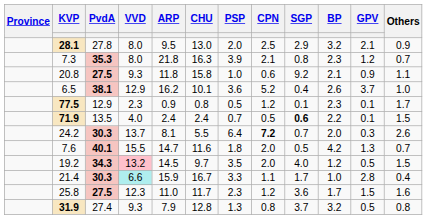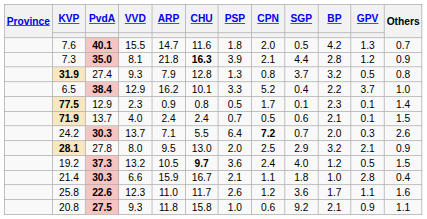rows swapped: (69, 148) <-> (69, 45)
(102, 60) 35.3 -> (102, 60) 35.0
(135, 60) 8.0 -> (135, 60) 8.1
(202, 60) normal -> (202, 60) bold
(301, 60) 0.8 -> (301, 60) 4.4
(334, 60) 2.3 -> (334, 60) 2.8
(403, 60) 0.7 -> (403, 60) 0.9
rows swapped: (69, 207) <-> (69, 75)
(102, 90) 38.1 -> (102, 90) 38.4
(235, 90) 3.6 -> (235, 90) 3.3
(334, 90) 2.6 -> (334, 90) 2.2
(268, 104) 1.2 -> (268, 104) 1.7
(403, 104) 1.7 -> (403, 104) 1.4
(102, 119) 13.5 -> (102, 119) 13.7
(301, 119) bold -> (301, 119) normal
(334, 119) 2.2 -> (334, 119) 2.1
(168, 134) 8.1 -> (168, 134) 7.1
(102, 163) 34.3 -> (102, 163) 37.3
(135, 163) pink background -> (135, 163) no background
(168, 163) 14.5 -> (168, 163) 10.5
(202, 163) normal -> (202, 163) bold
(235, 163) 3.5 -> (235, 163) 3.6
(268, 163) 2.0 -> (268, 163) 2.4
(135, 178) paleturquoise background -> (135, 178) no background
(235, 178) 3.3 -> (235, 178) 2.1
(301, 178) 1.7 -> (301, 178) 1.8
(102, 193) 27.5 -> (102, 193) 22.6
(235, 193) 2.3 -> (235, 193) 2.6
(368, 193) 1.5 -> (368, 193) 1.1
